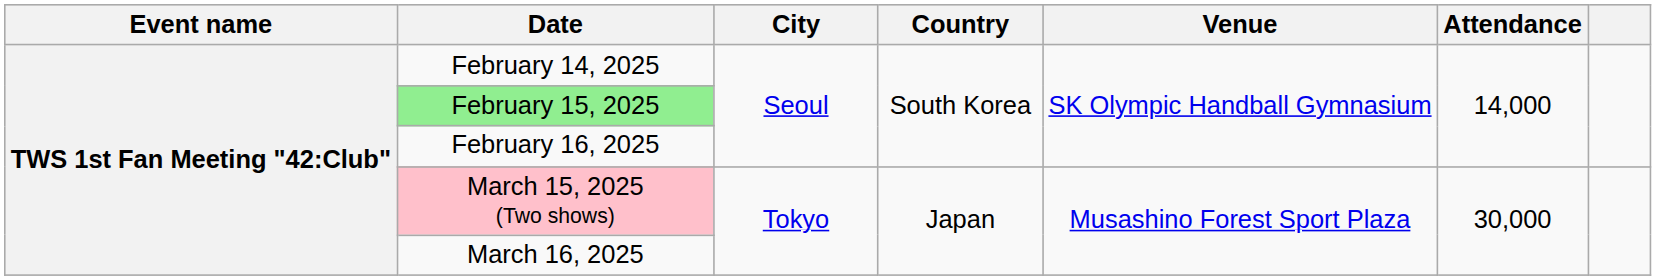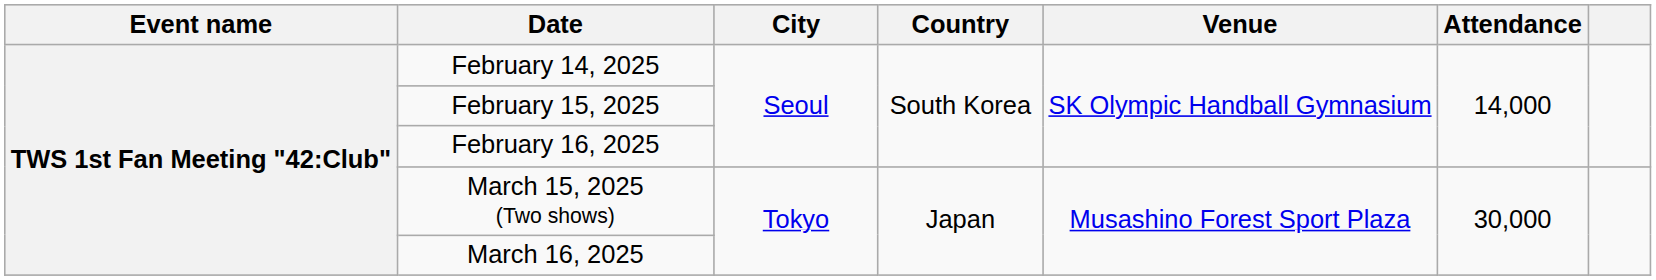(555, 105) lightgreen background -> (555, 105) no background
(555, 200) pink background -> (555, 200) no background
